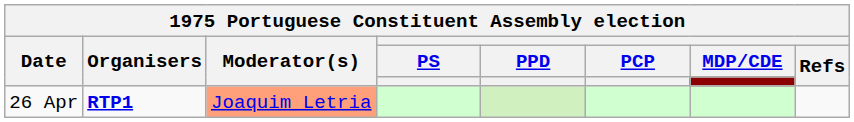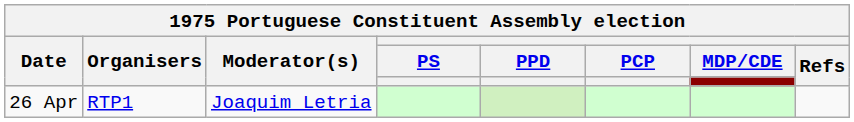(110, 102) bold -> (110, 102) normal
(291, 102) lightsalmon background -> (291, 102) no background
